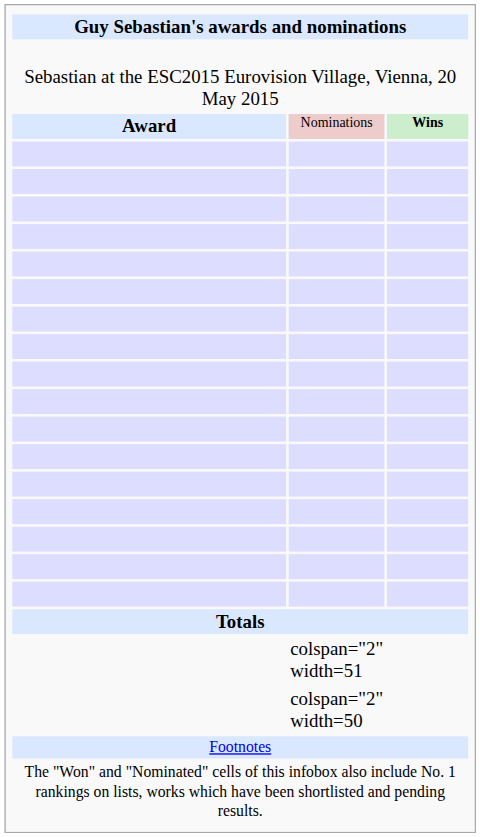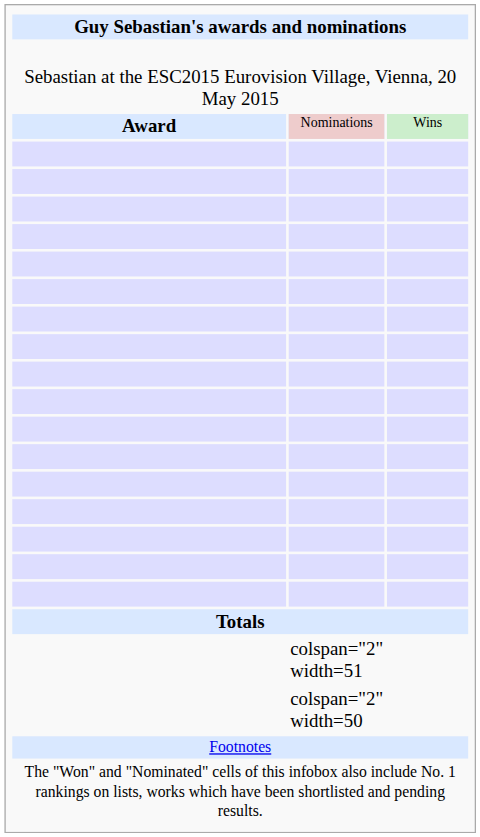(428, 122) bold -> (428, 122) normal
